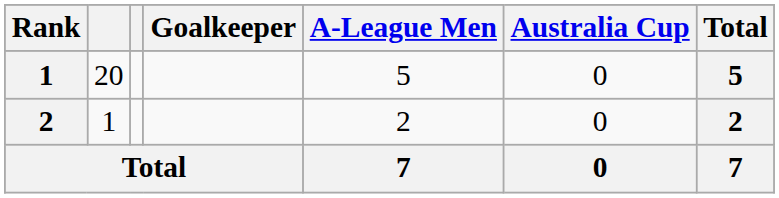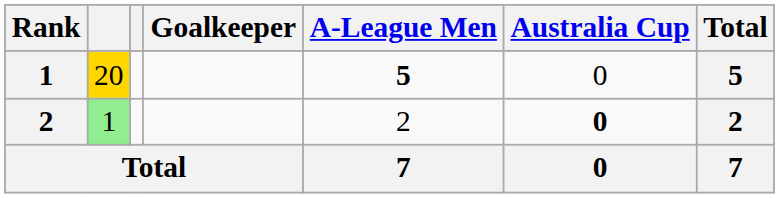(109, 74) no background -> (109, 74) gold background
(403, 74) normal -> (403, 74) bold
(109, 121) no background -> (109, 121) lightgreen background
(600, 121) normal -> (600, 121) bold
